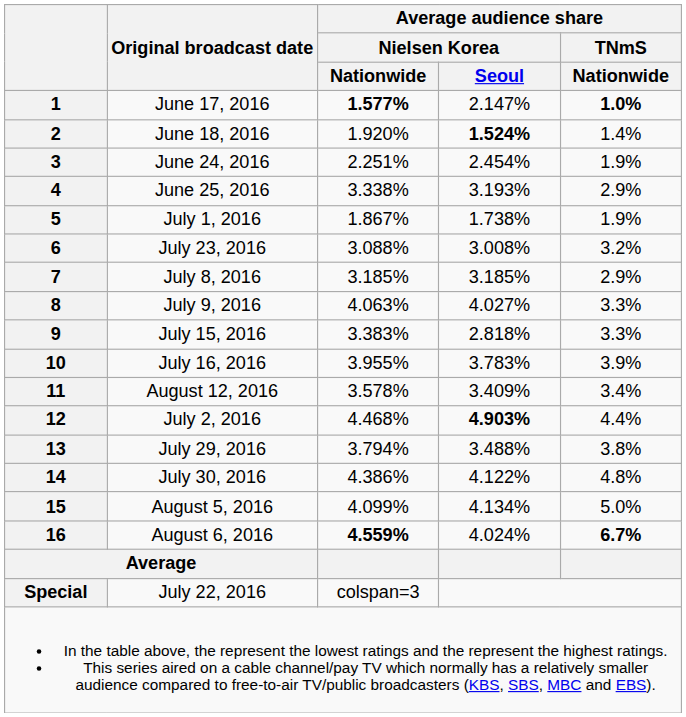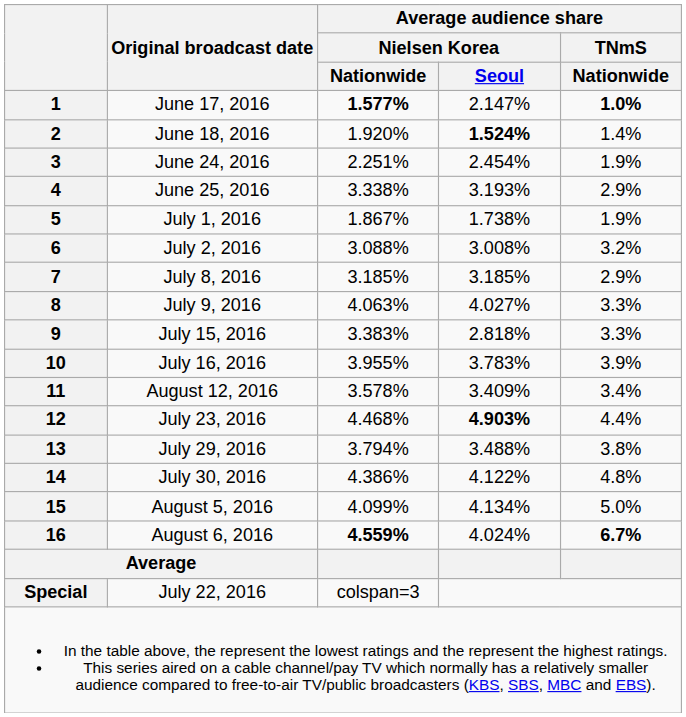(212, 248) July 23, 2016 -> (212, 248) July 2, 2016
(212, 420) July 2, 2016 -> (212, 420) July 23, 2016
